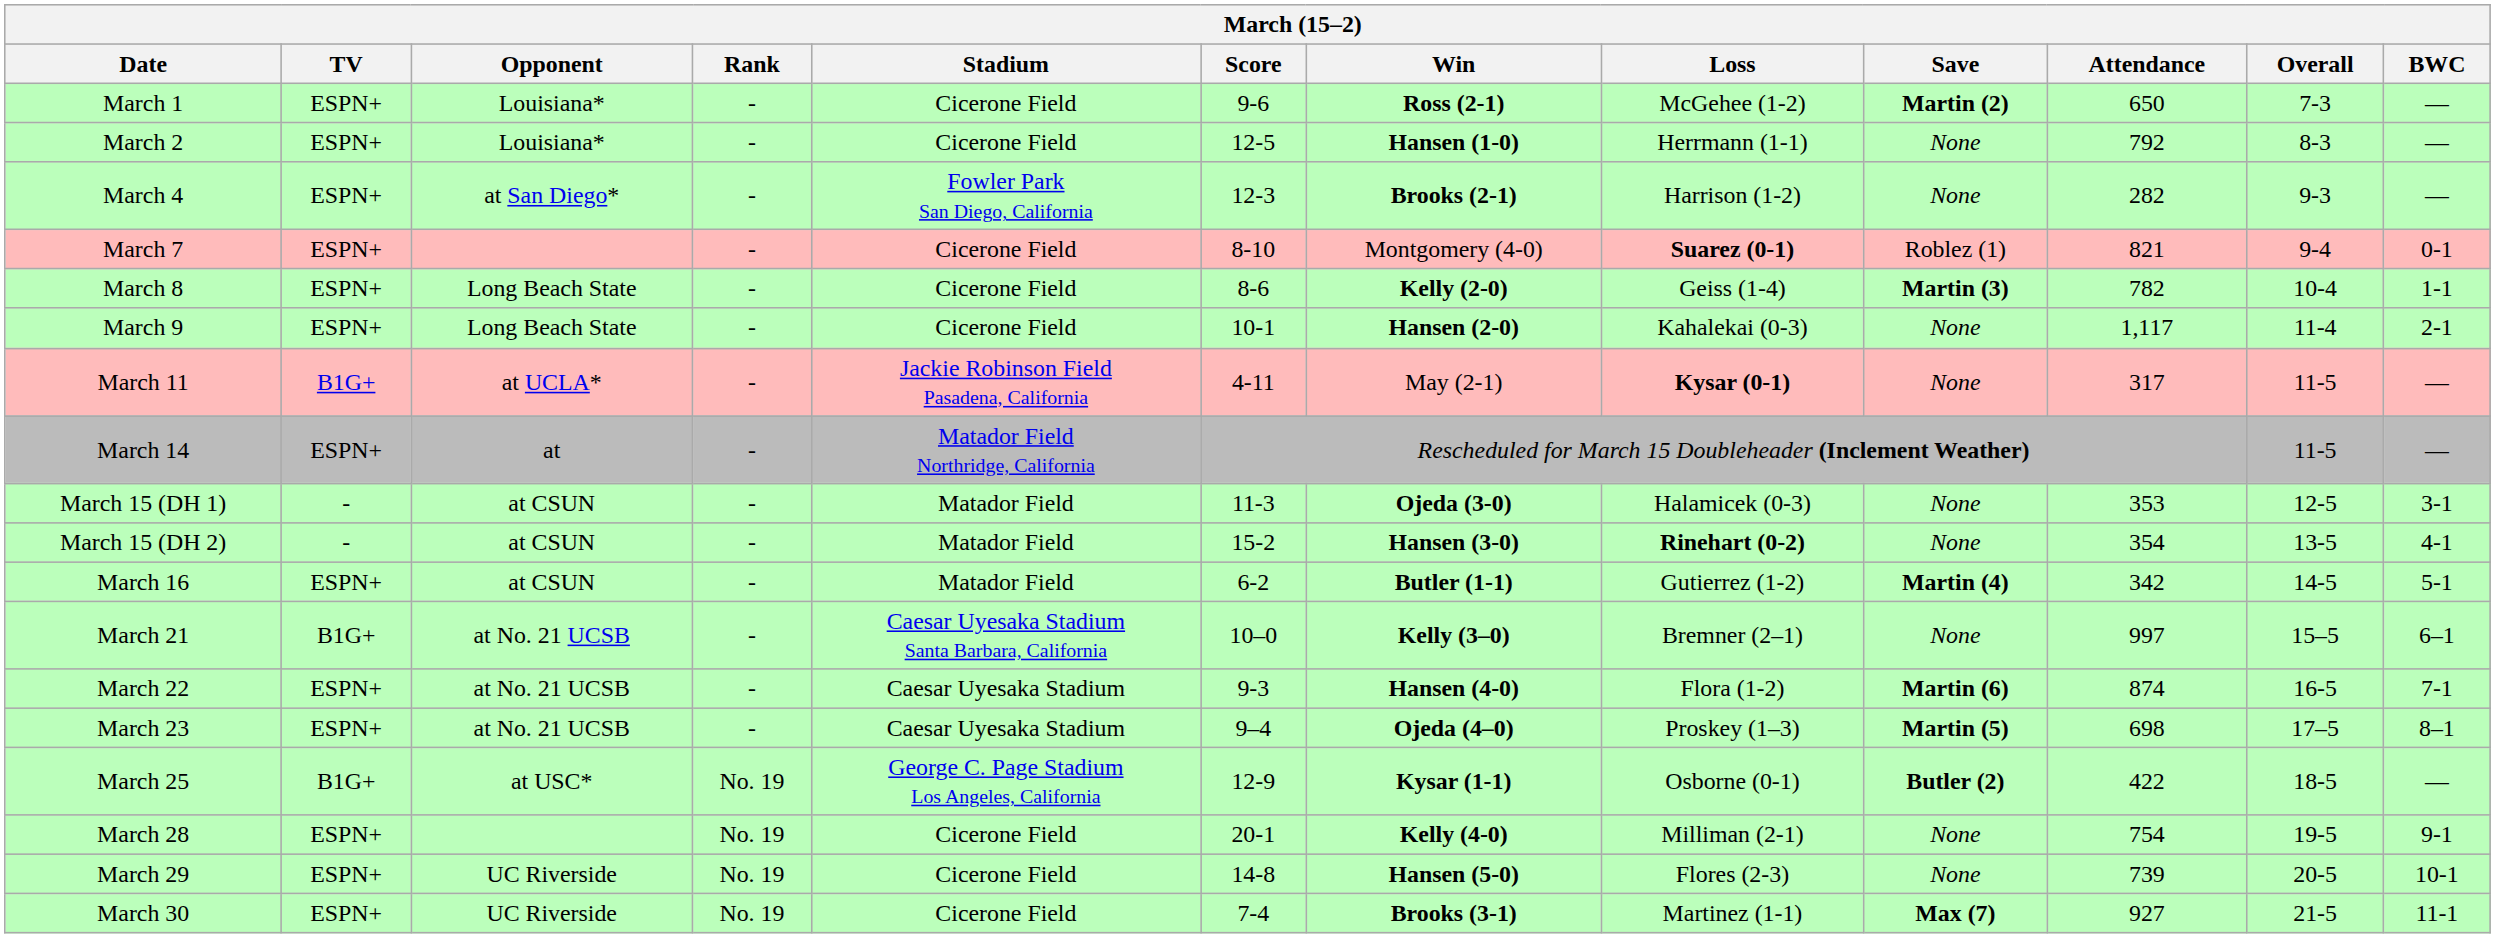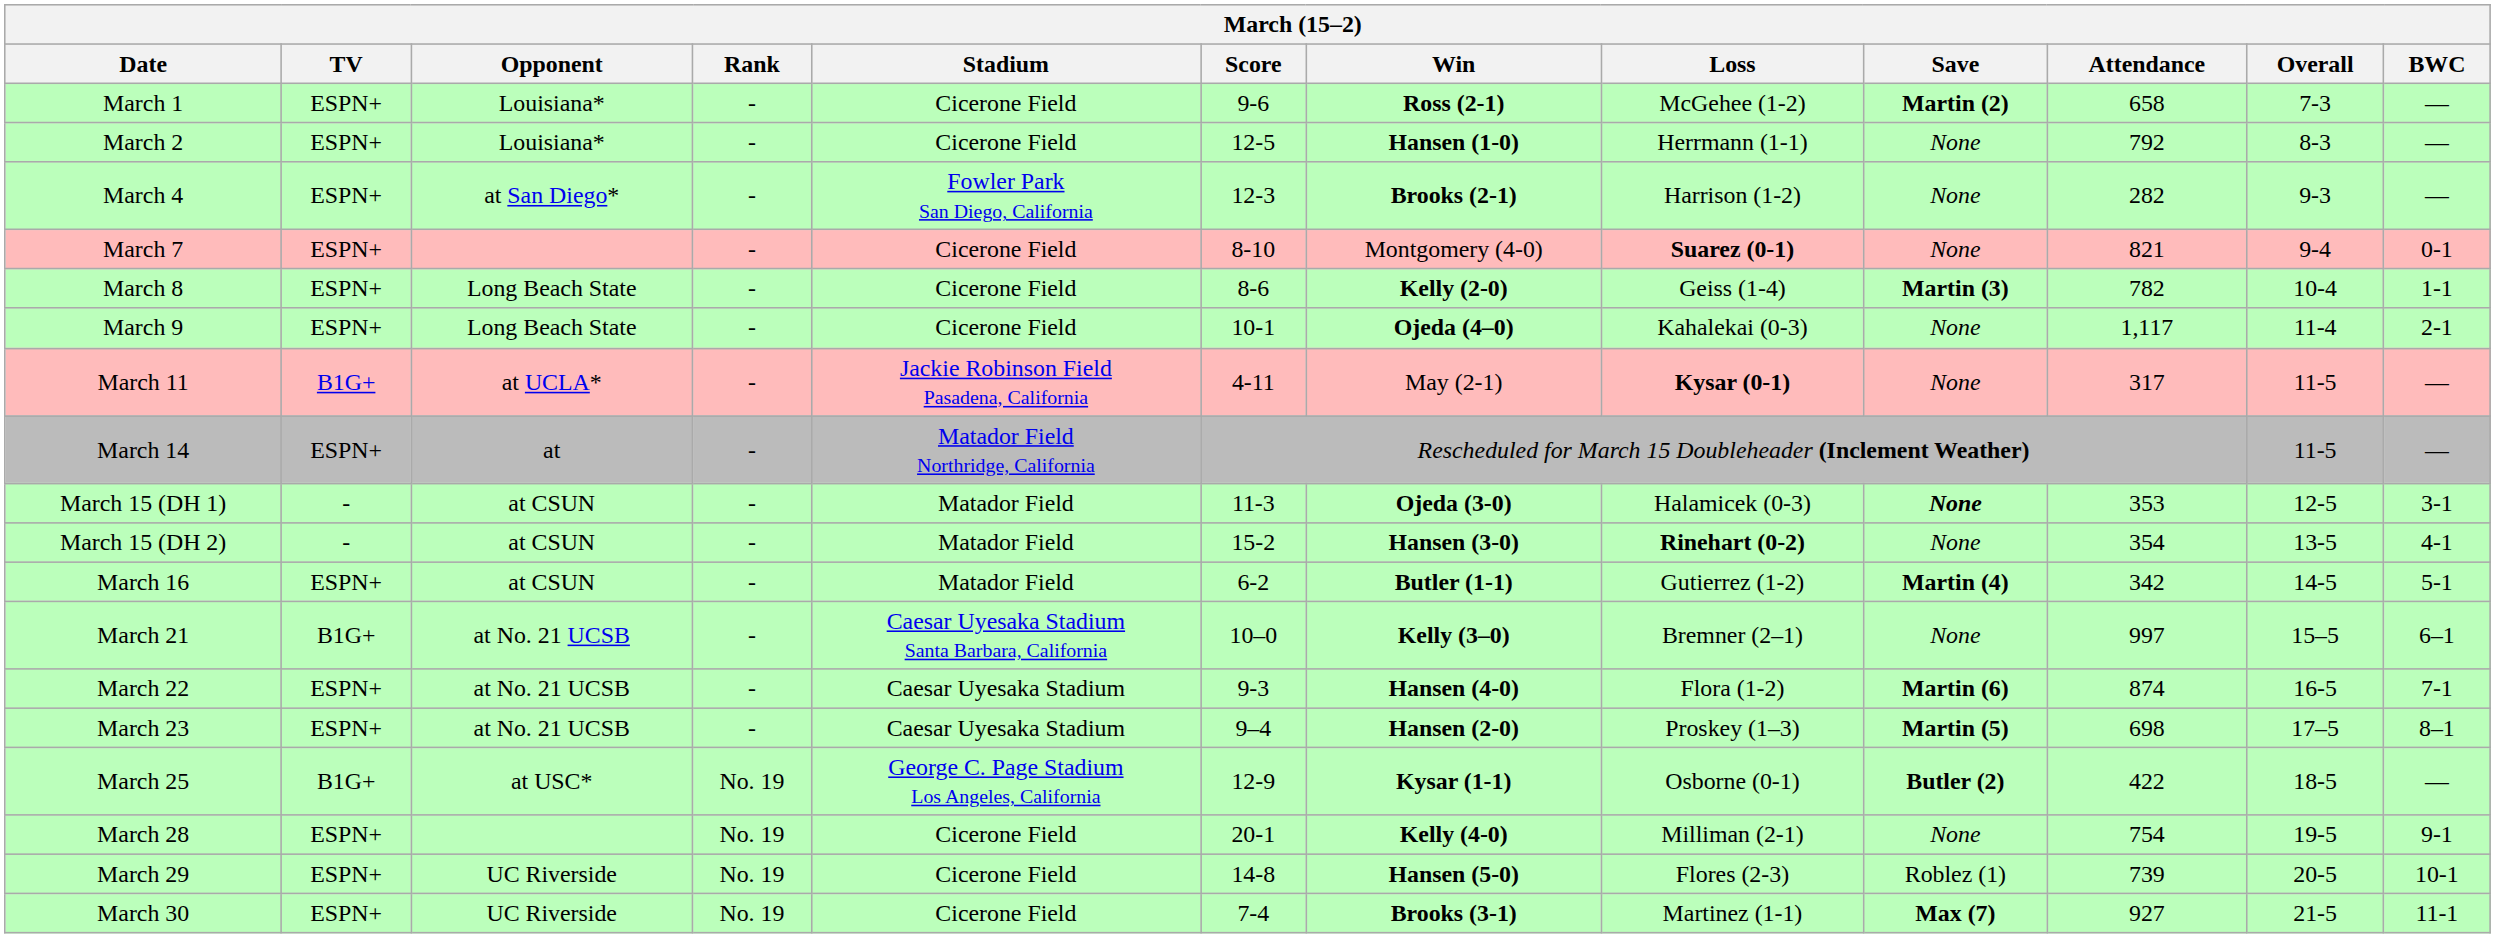(2147, 102) 650 -> (2147, 102) 658
(1955, 249) Roblez (1) -> (1955, 249) None
(1454, 327) Hansen (2-0) -> (1454, 327) Ojeda (4–0)
(1955, 502) normal -> (1955, 502) bold
(1454, 727) Ojeda (4–0) -> (1454, 727) Hansen (2-0)
(1955, 873) None -> (1955, 873) Roblez (1)
